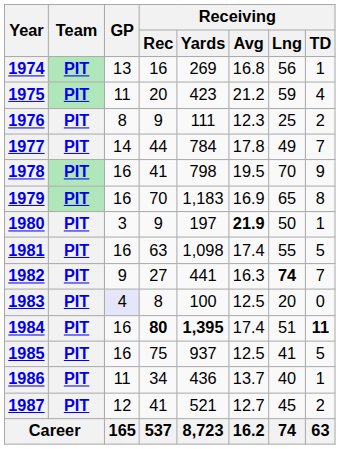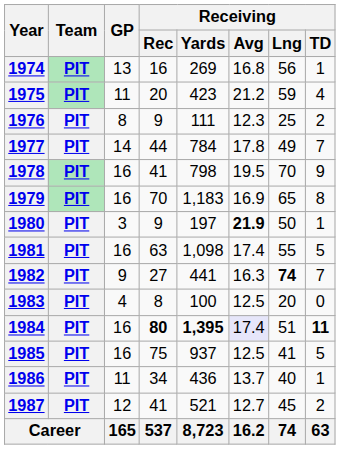(122, 302) lavender background -> (122, 302) no background
(249, 328) no background -> (249, 328) lavender background
